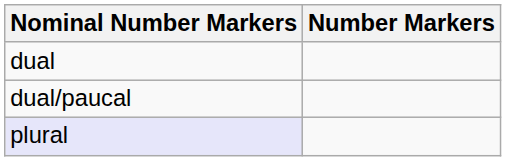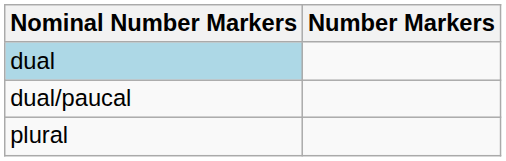(33, 60) no background -> (33, 60) lightblue background
(39, 135) lavender background -> (39, 135) no background
